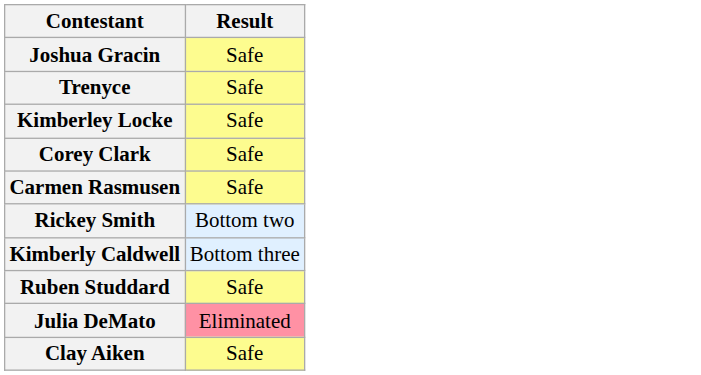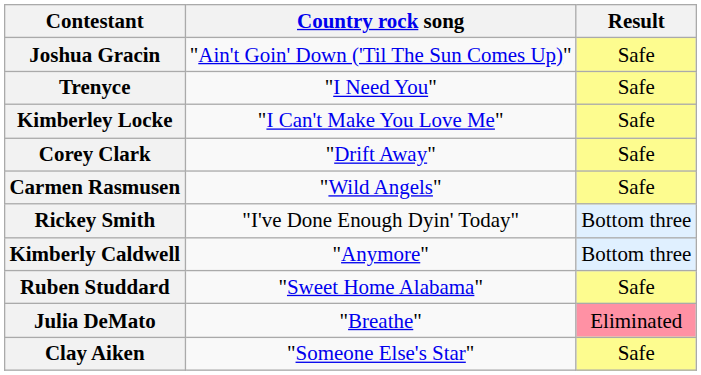+ column: (381, 21)
(245, 220) Bottom two -> (636, 220) Bottom three
